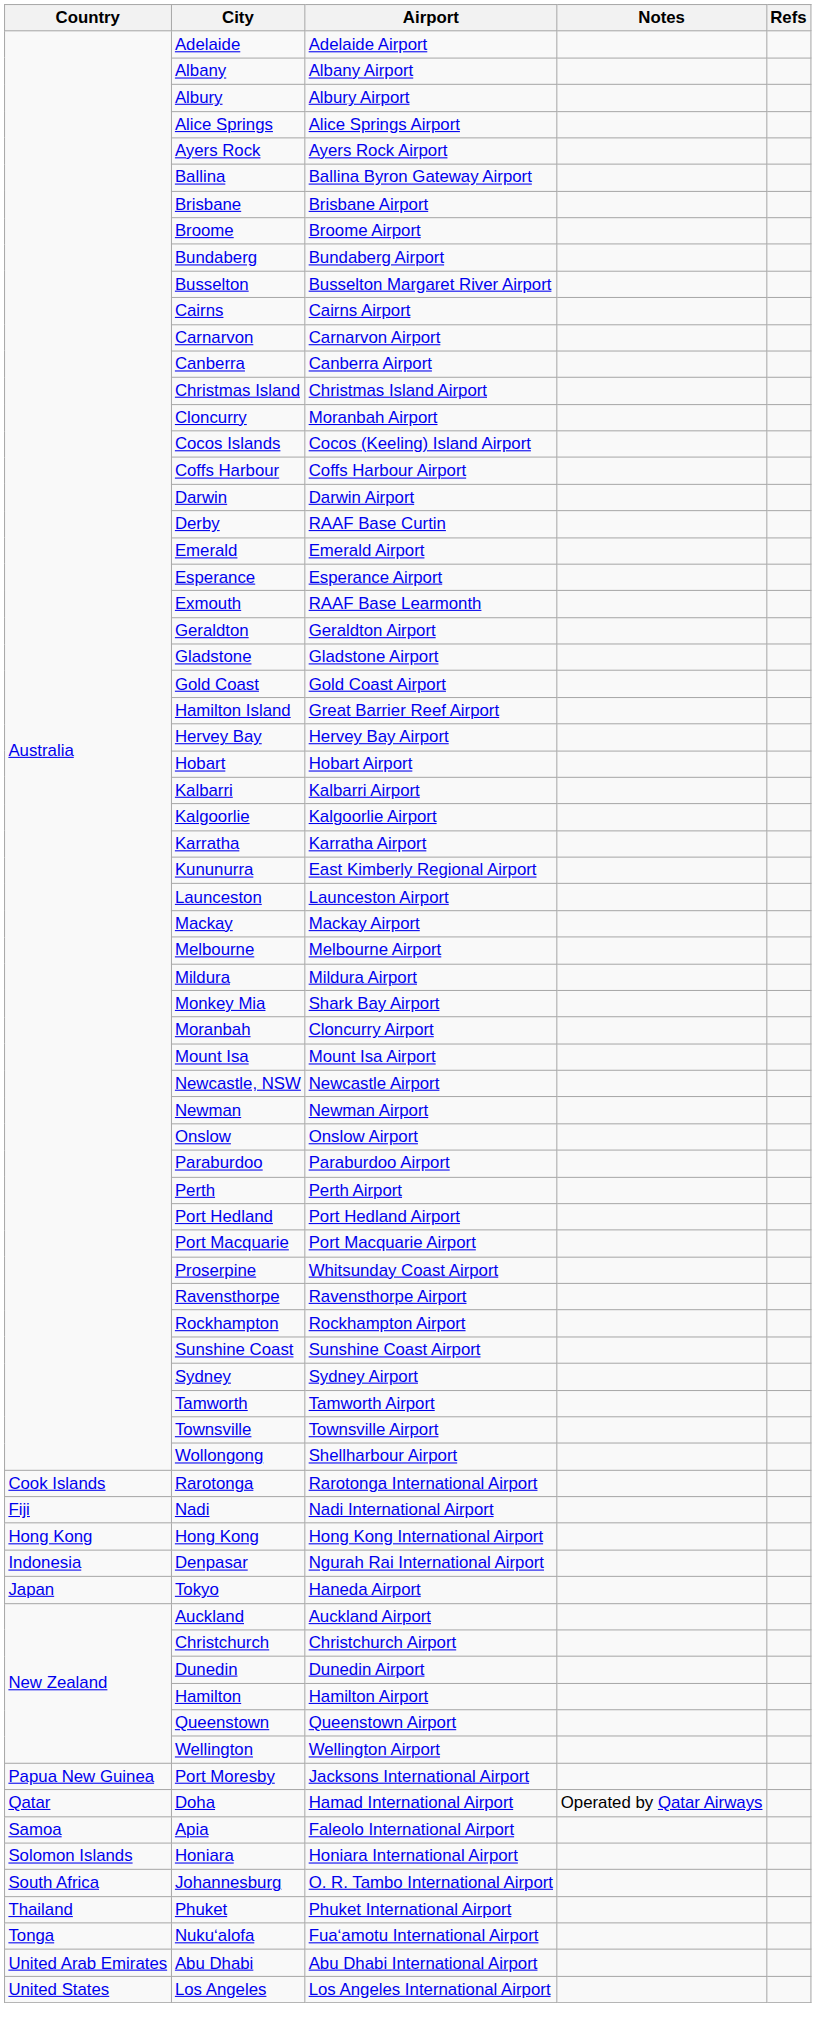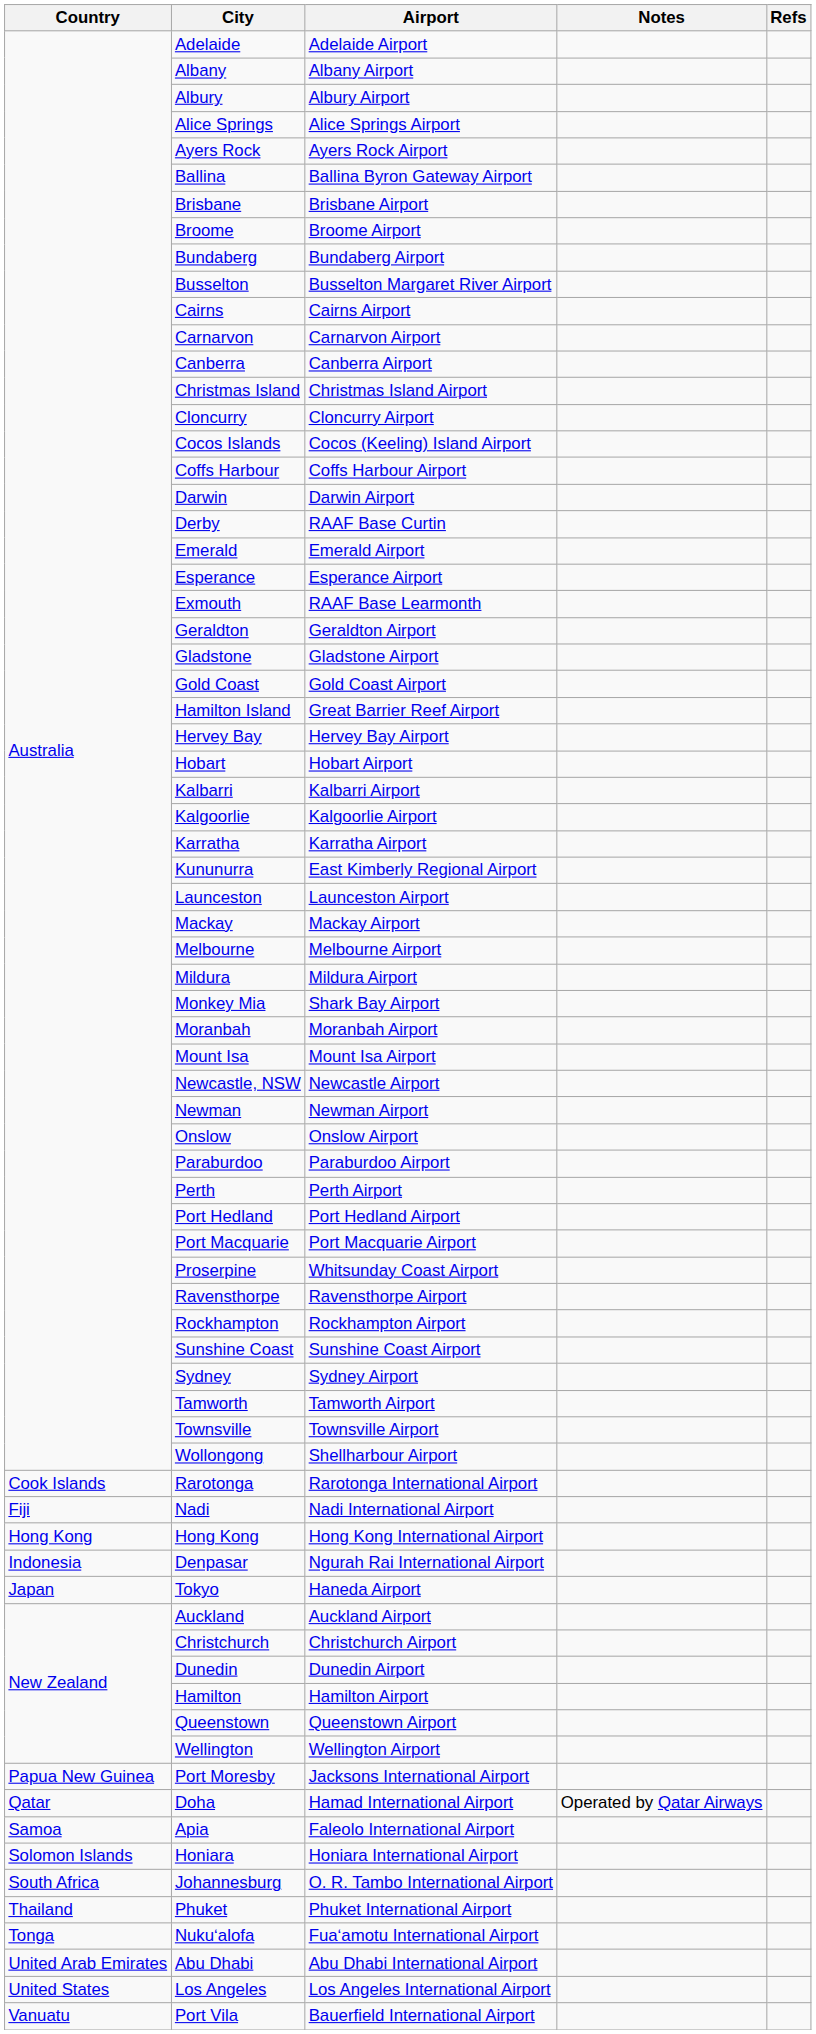(373, 417) Moranbah Airport -> (371, 417) Cloncurry Airport
(371, 1030) Cloncurry Airport -> (373, 1030) Moranbah Airport
+ row: (206, 2016)
